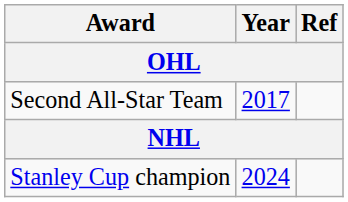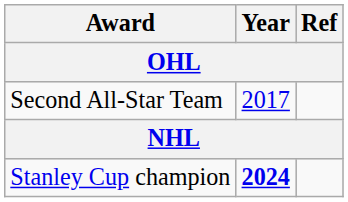(266, 176) normal -> (266, 176) bold
